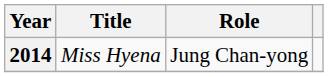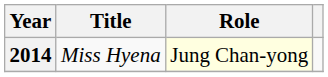(239, 54) no background -> (239, 54) lightyellow background
